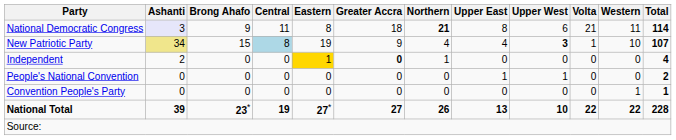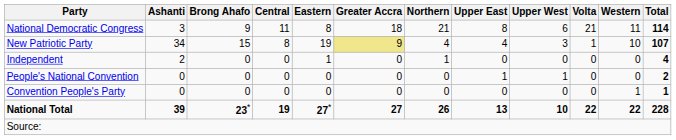(182, 28) lavender background -> (182, 28) no background
(444, 28) bold -> (444, 28) normal
(179, 44) khaki background -> (179, 44) no background
(287, 44) lightblue background -> (287, 44) no background
(399, 44) no background -> (399, 44) khaki background
(565, 44) bold -> (565, 44) normal
(328, 60) gold background -> (328, 60) no background
(399, 60) bold -> (399, 60) normal
